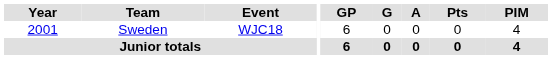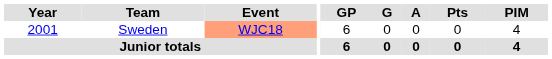(260, 29) no background -> (260, 29) lightsalmon background
